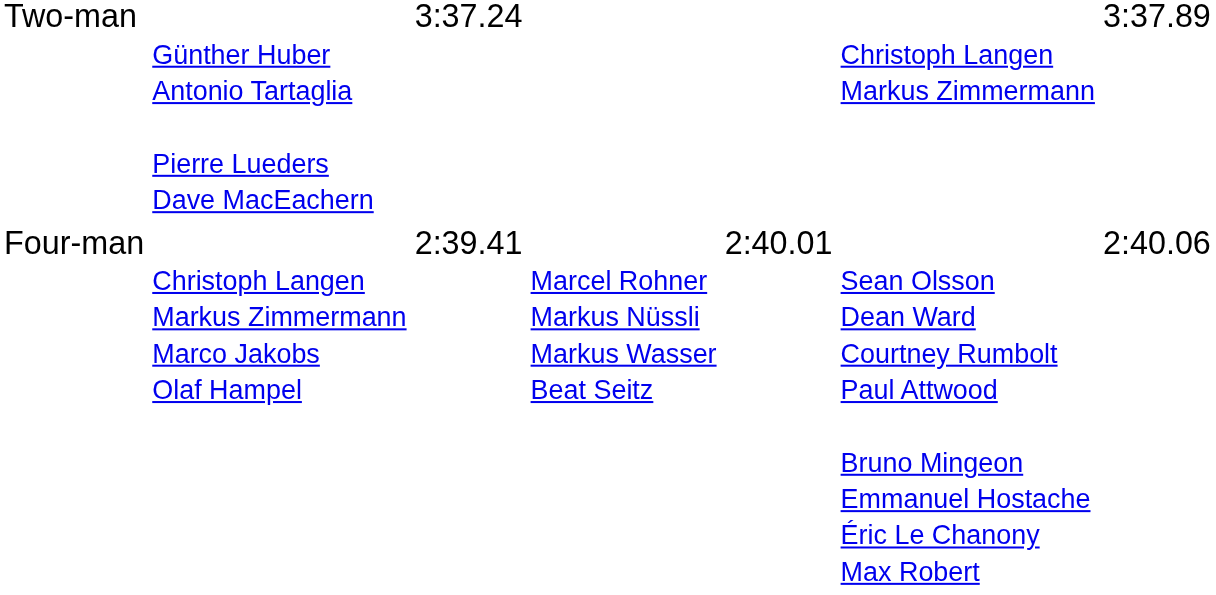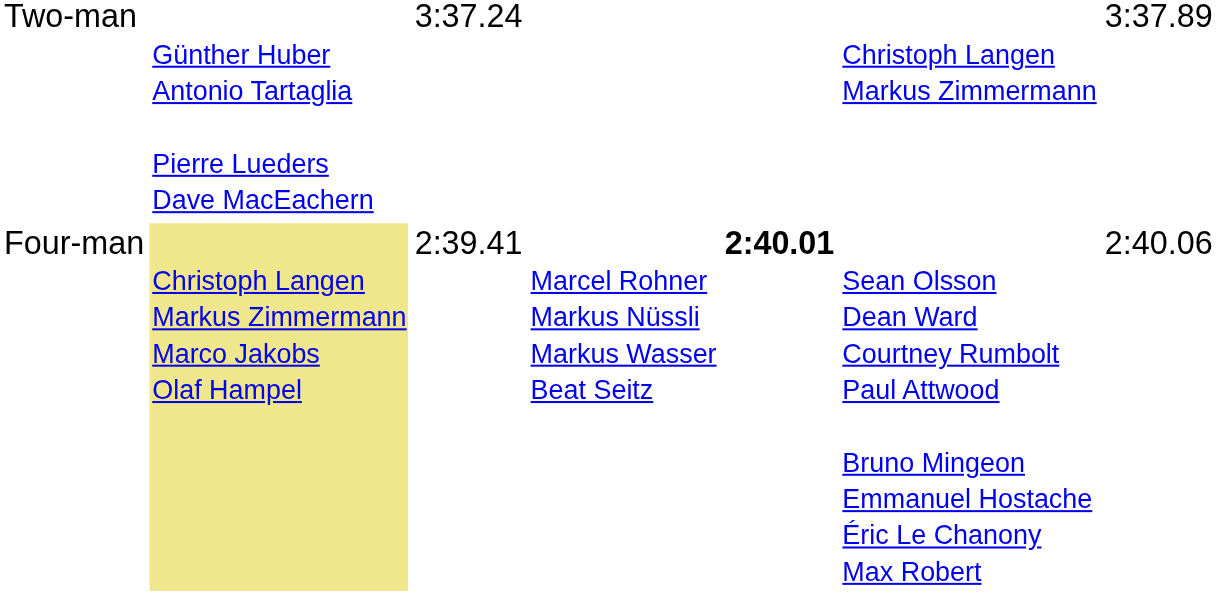(279, 335) no background -> (279, 335) khaki background
(779, 242) normal -> (779, 242) bold
